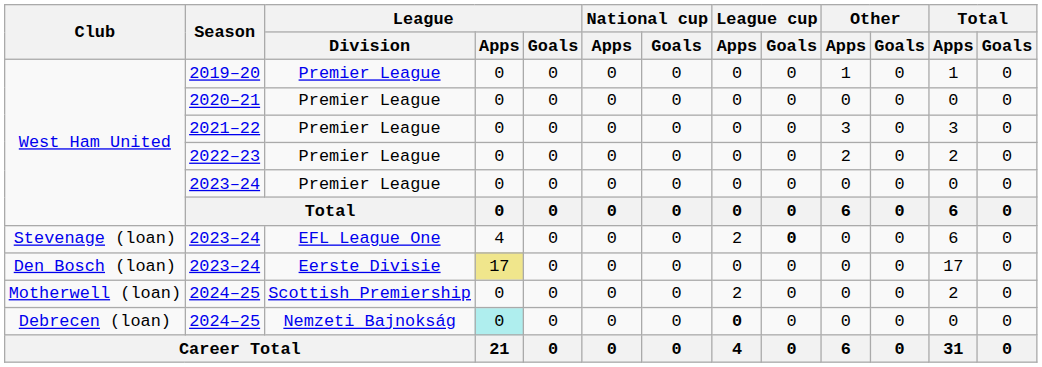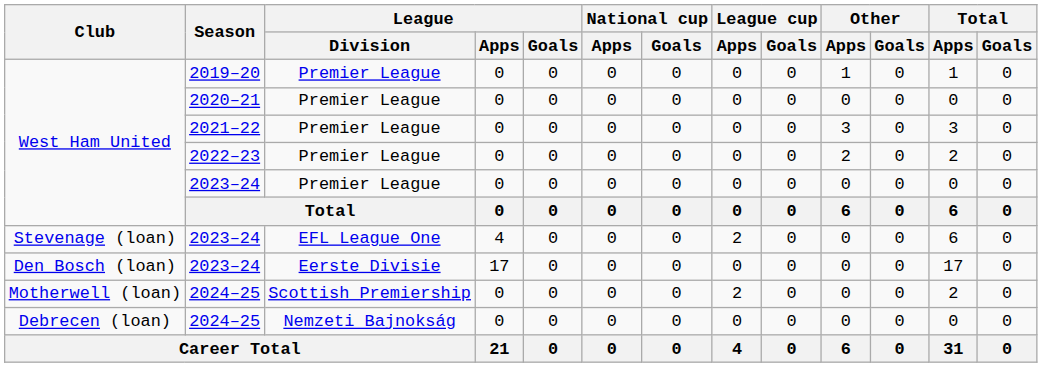(792, 239) bold -> (792, 239) normal
(499, 266) khaki background -> (499, 266) no background
(499, 321) paleturquoise background -> (499, 321) no background
(737, 321) bold -> (737, 321) normal
